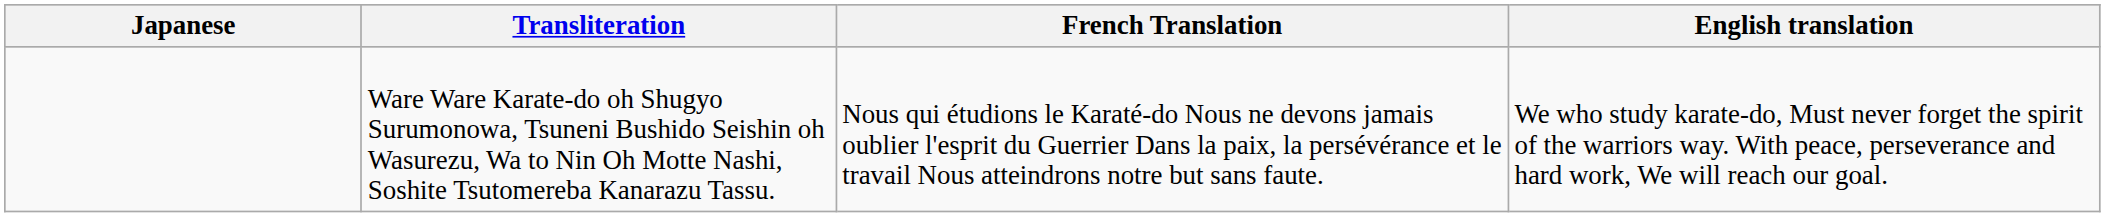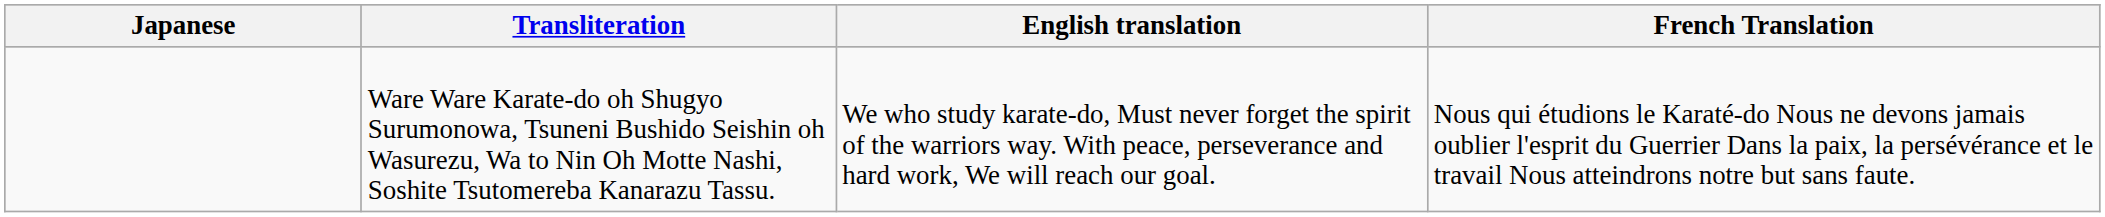columns swapped: (1804, 25) <-> (1172, 25)
